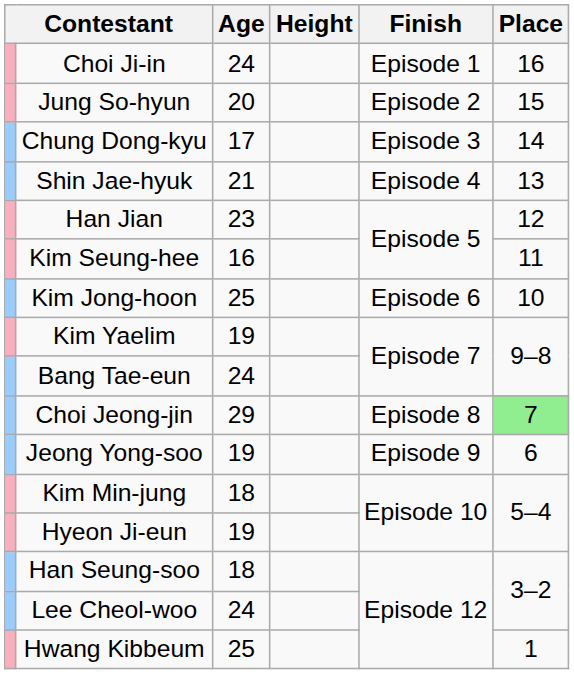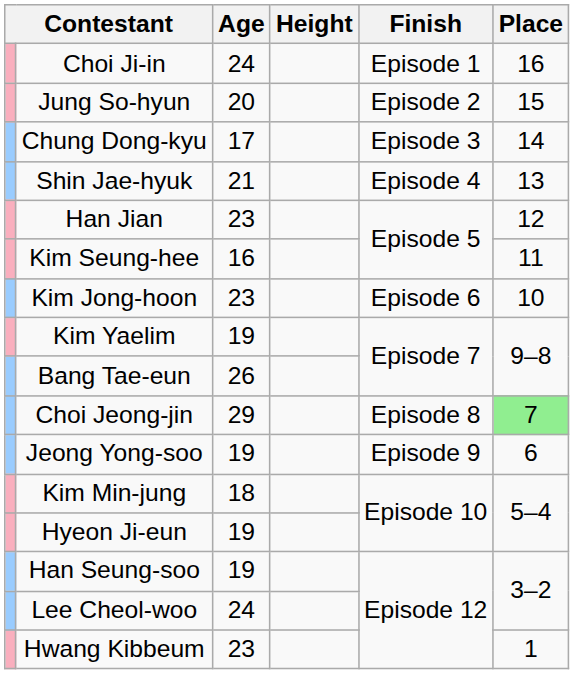(241, 297) 25 -> (241, 297) 23
(241, 375) 24 -> (241, 375) 26
(241, 571) 18 -> (241, 571) 19
(241, 649) 25 -> (241, 649) 23
